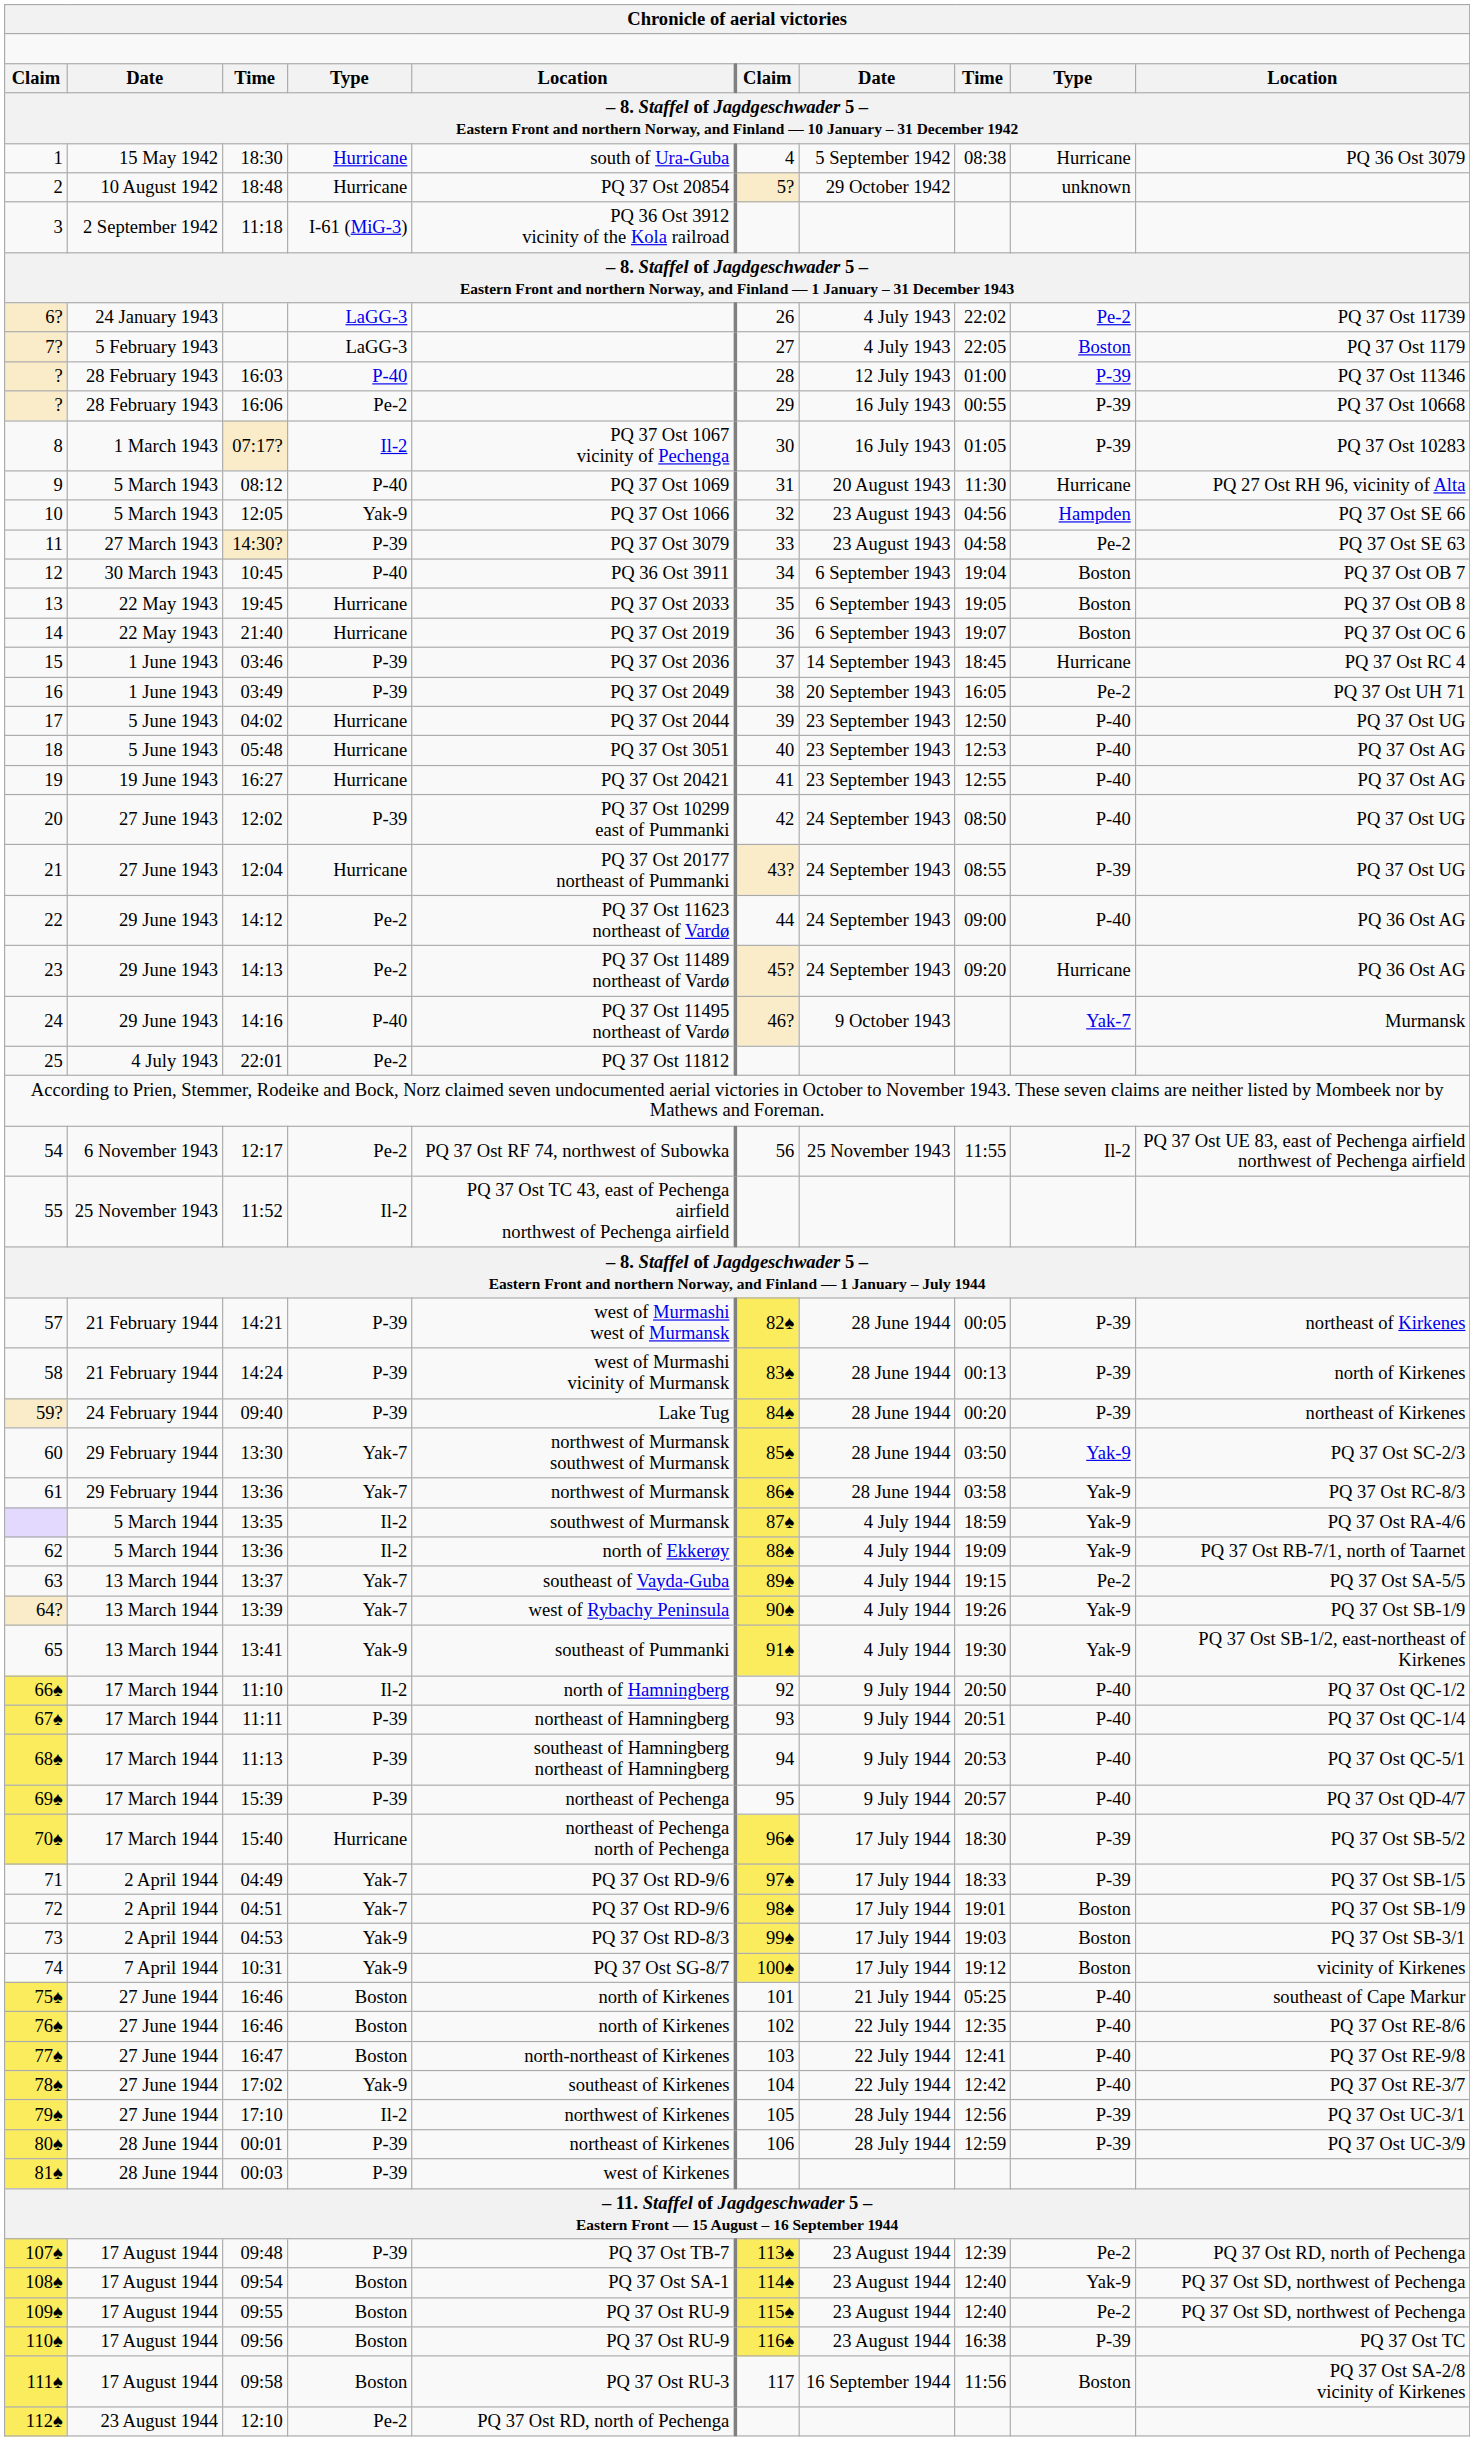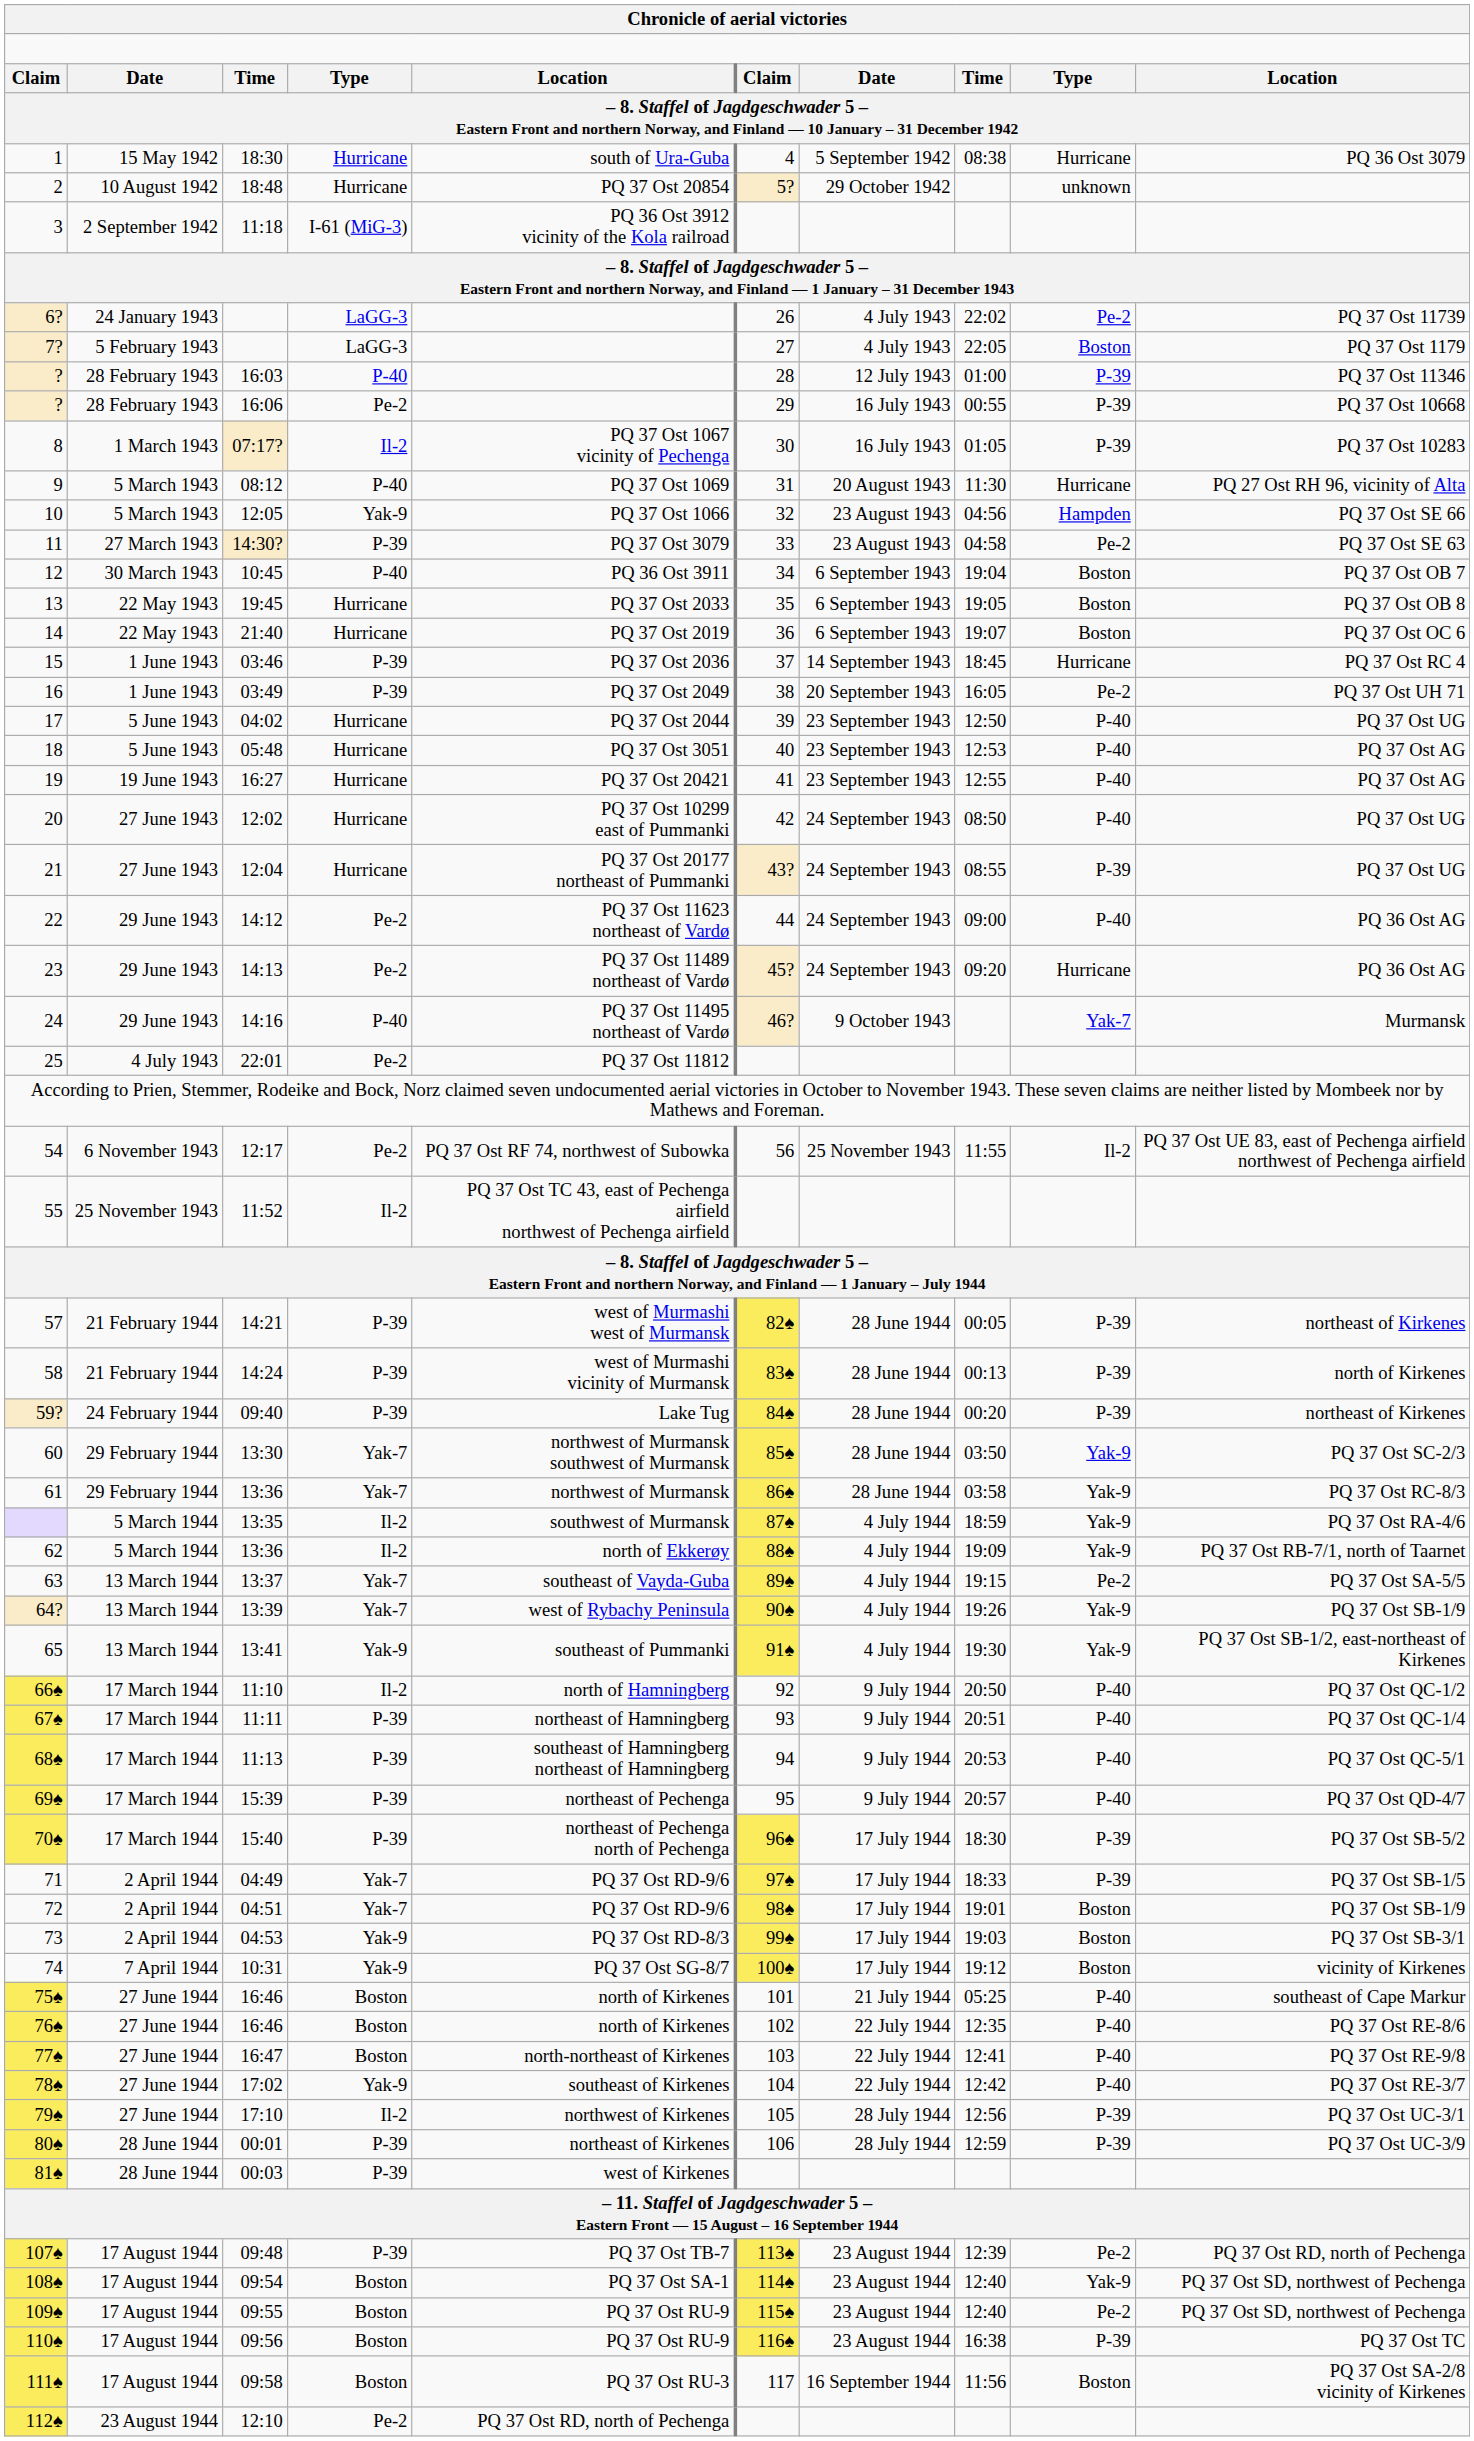(390, 819) P-39 -> (370, 819) Hurricane
(370, 1839) Hurricane -> (390, 1839) P-39
